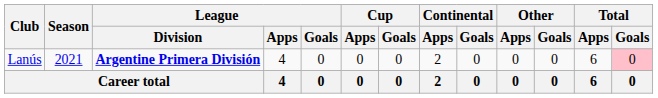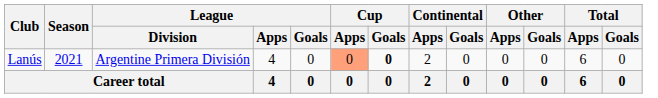(178, 59) bold -> (173, 59) normal
(360, 59) no background -> (350, 59) lightsalmon background
(399, 59) normal -> (389, 59) bold
(632, 59) pink background -> (622, 59) no background
